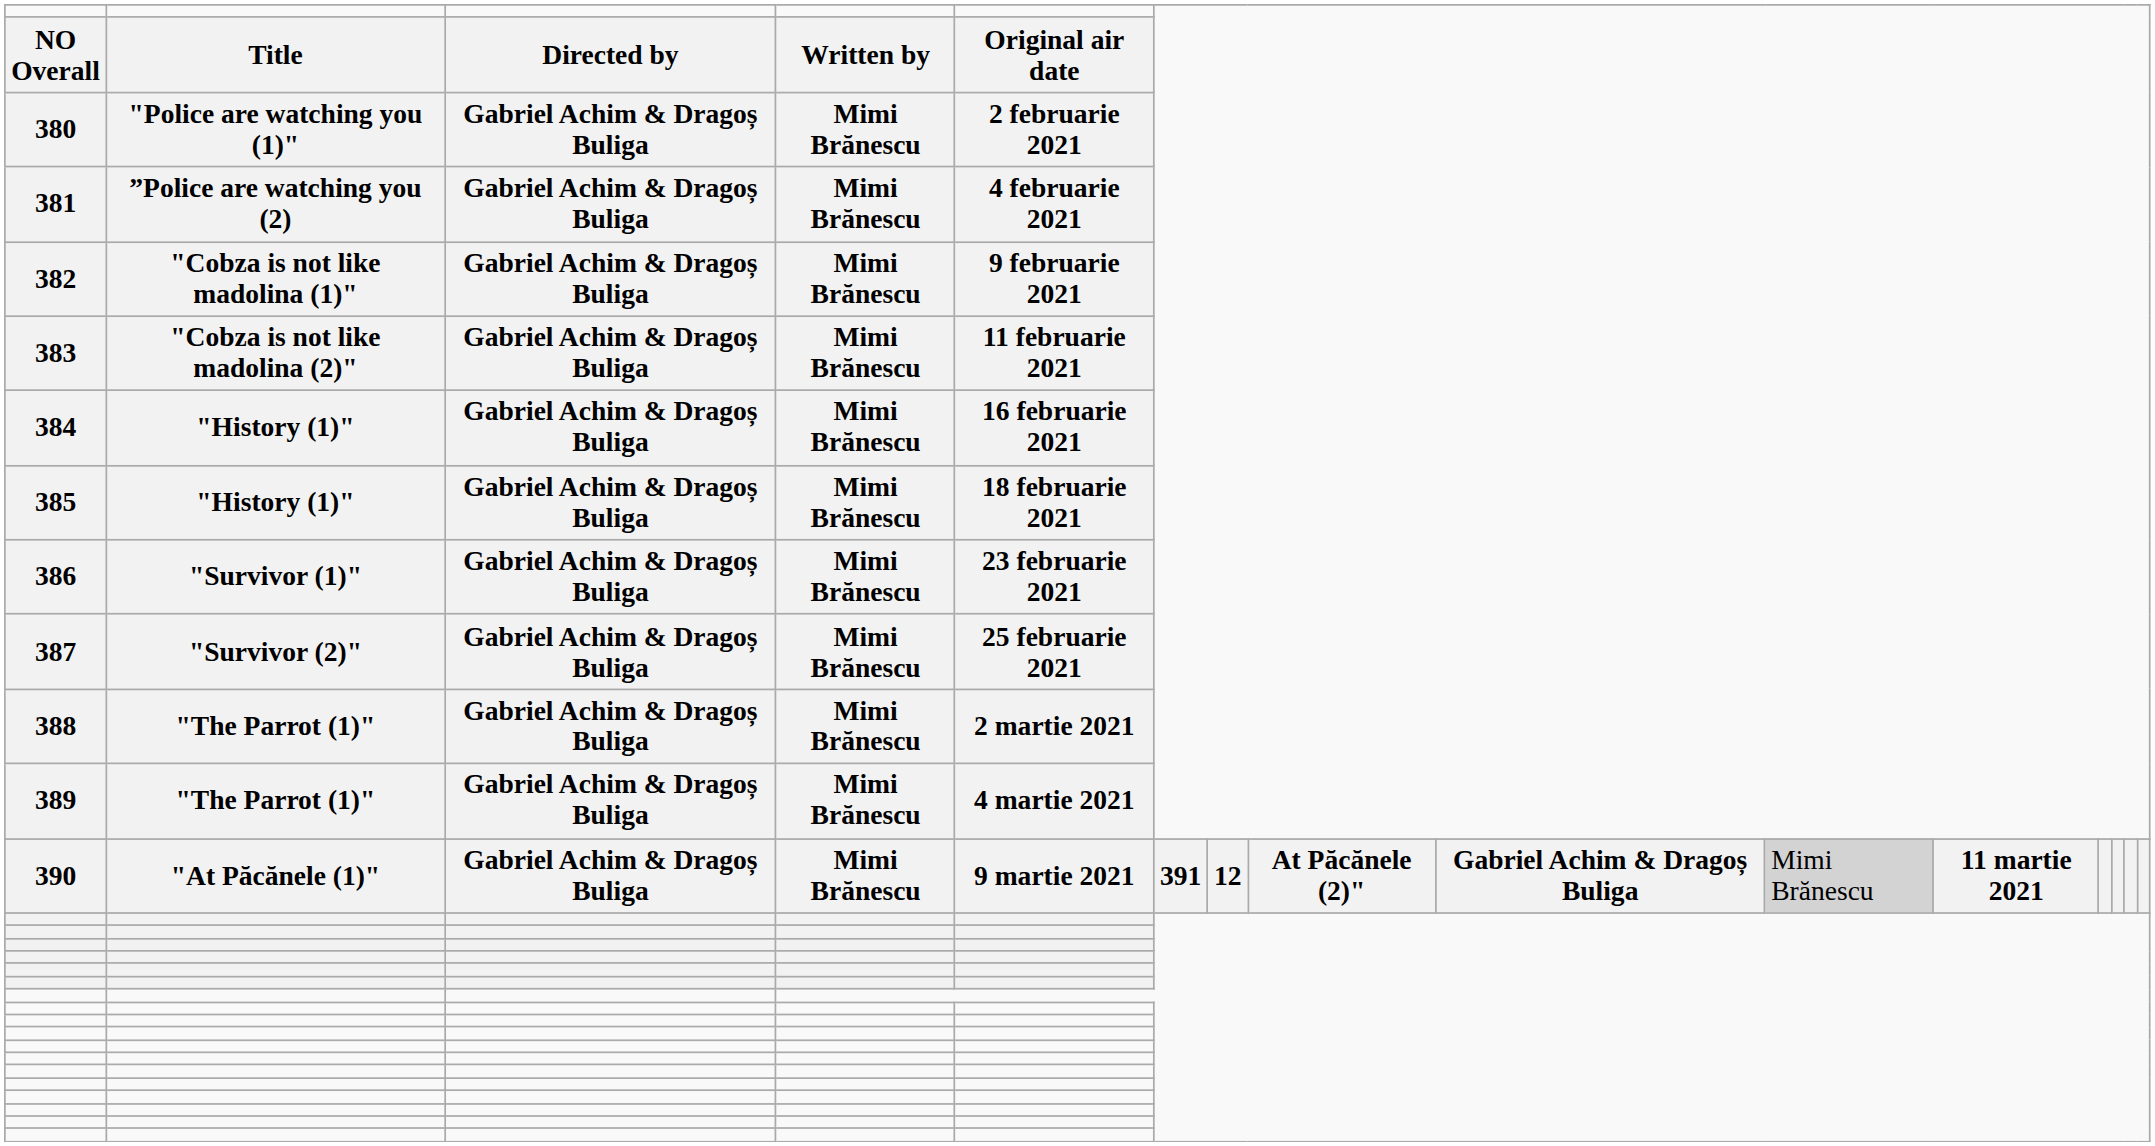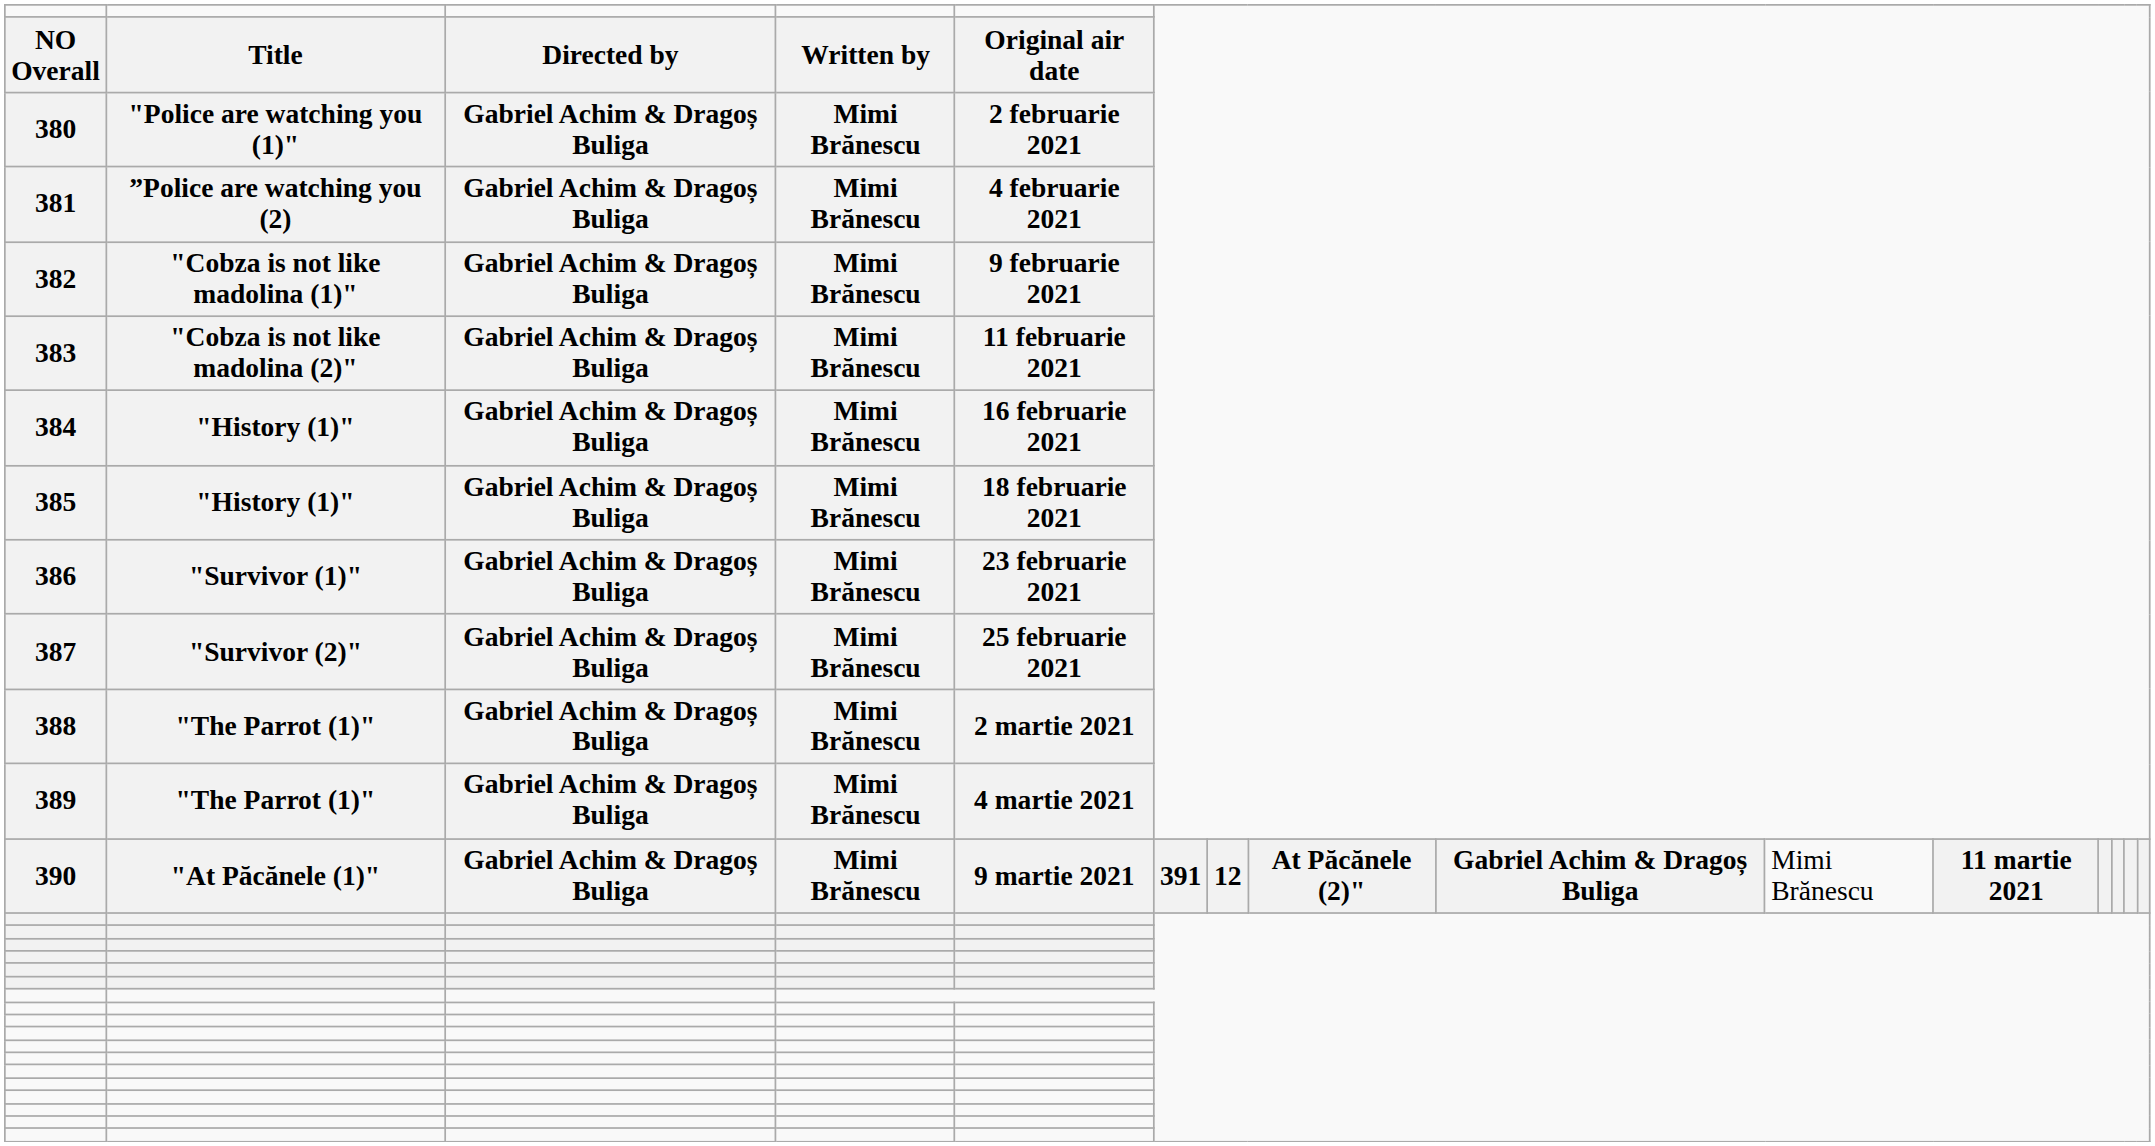(1822, 875) lightgrey background -> (1822, 875) no background
